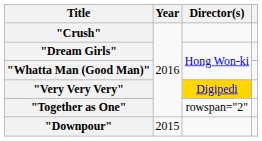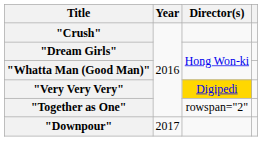(167, 126) 2015 -> (167, 126) 2017
